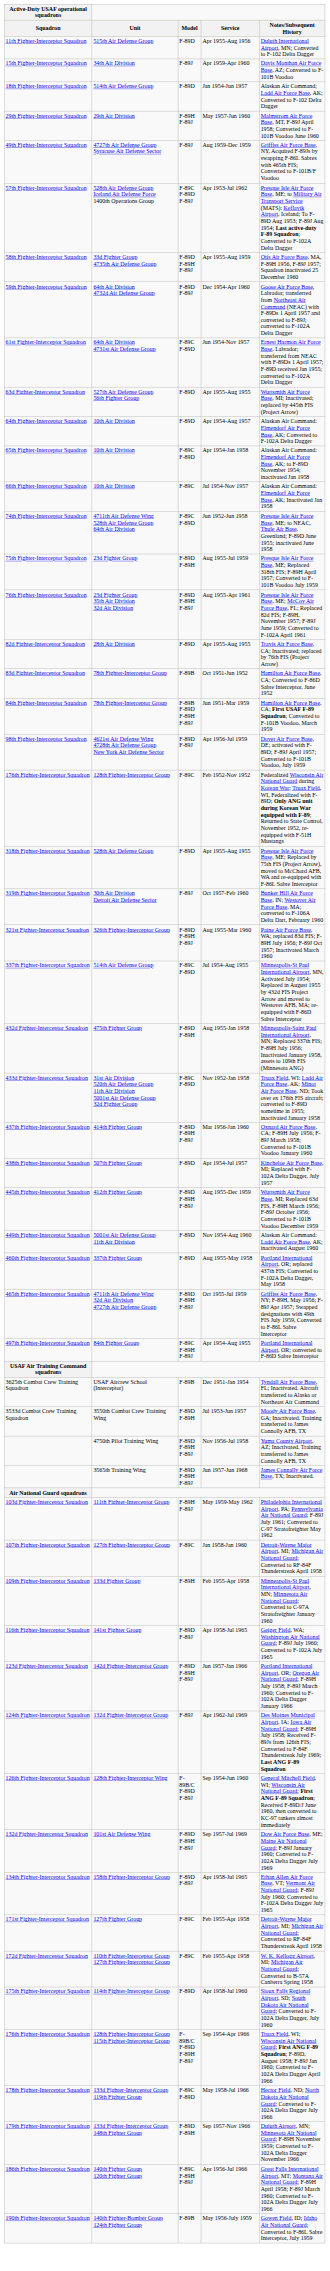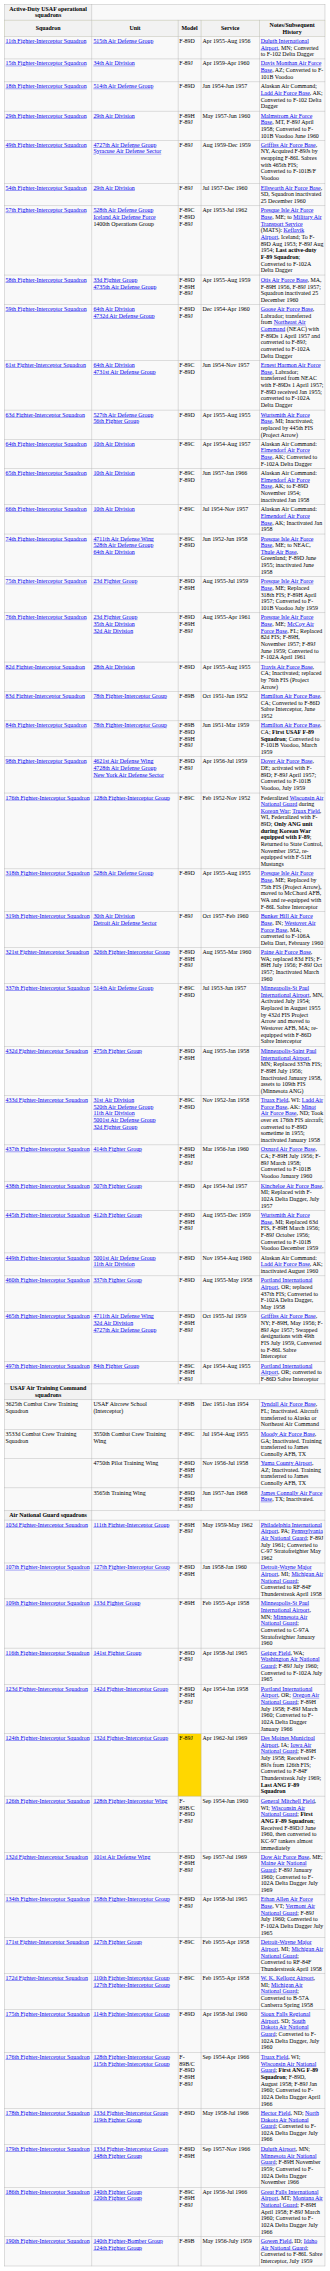+ row: (46, 188)
(187, 421) F-89D -> (187, 444) F-89C
(225, 450) Apr 1954-Jan 1958 -> (225, 473) Jun 1957-Jan 1966
(225, 965) Jul 1954-Aug 1955 -> (224, 988) Jul 1953-Jun 1957
(187, 1414) F-89D F-89H -> (187, 1434) F-89C
(224, 1411) Jul 1953-Jun 1957 -> (225, 1434) Jul 1954-Aug 1955
(187, 1545) F-89C -> (187, 1571) F-89D F-89H
(225, 1666) Jun 1957-Jan 1966 -> (225, 1689) Apr 1954-Jan 1958
(186, 1715) no background -> (186, 1738) gold background
(187, 2094) F-89C F-89D -> (187, 2113) F-89D
